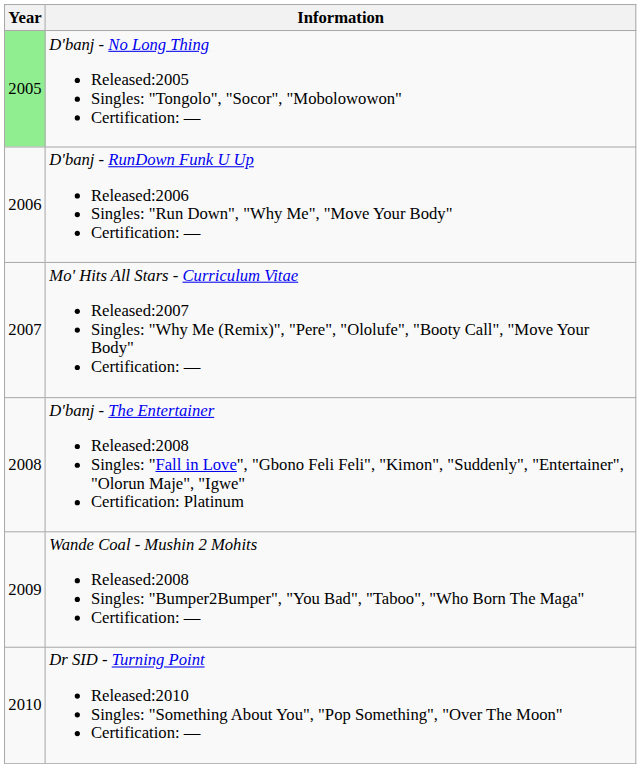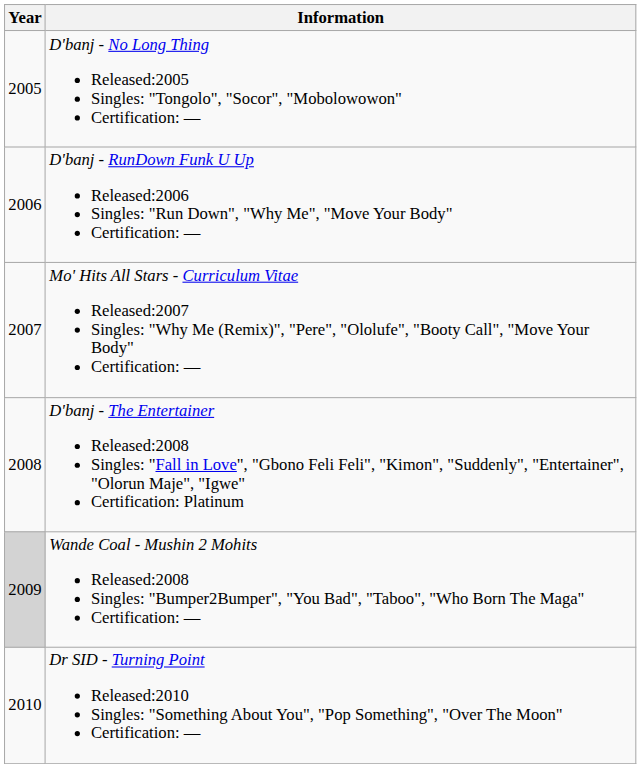(25, 88) lightgreen background -> (25, 88) no background
(25, 589) no background -> (25, 589) lightgrey background
